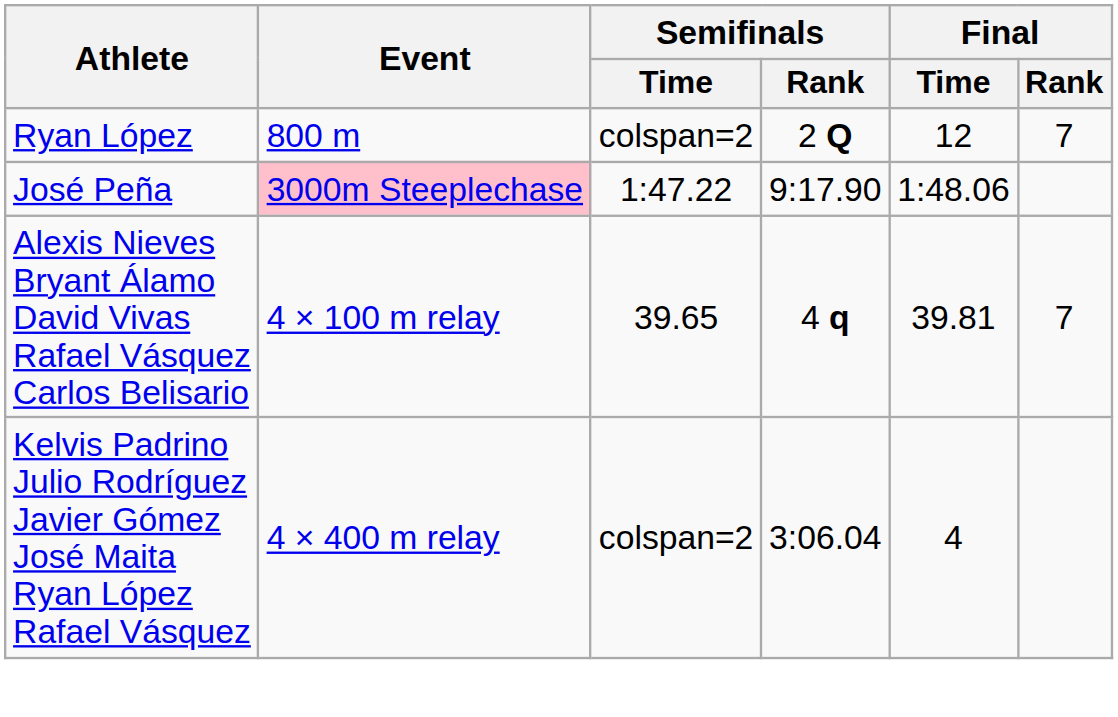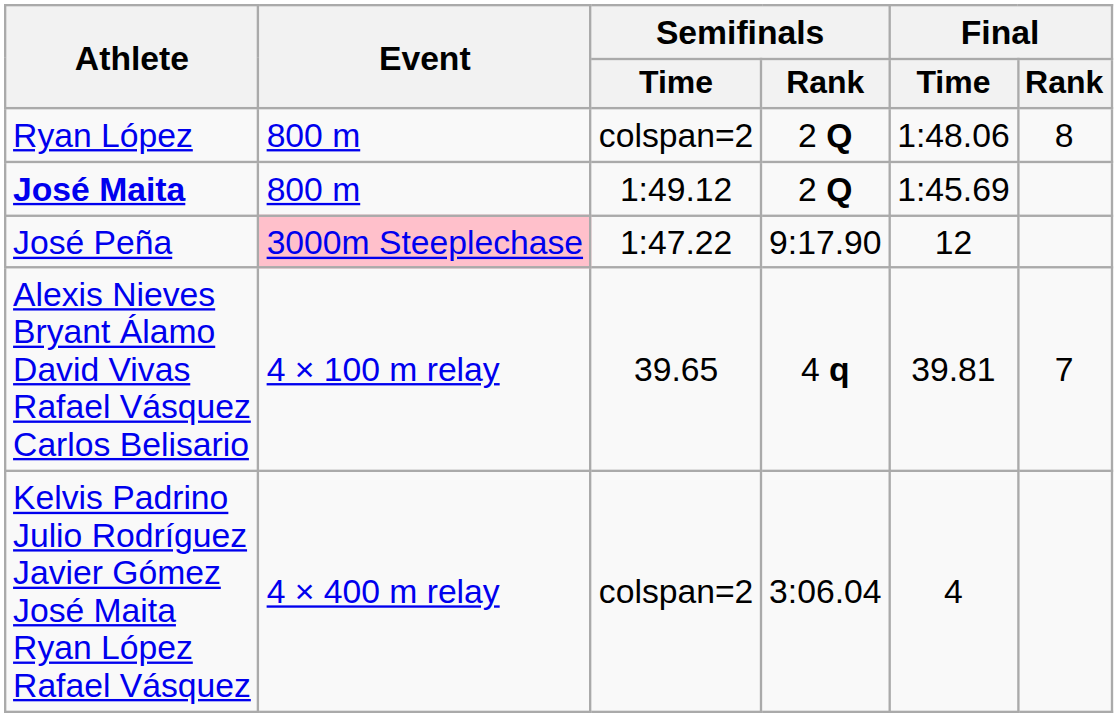(953, 136) 12 -> (953, 136) 1:48.06
(1064, 136) 7 -> (1064, 136) 8
+ row: (99, 189)
(953, 189) 1:48.06 -> (953, 242) 12
